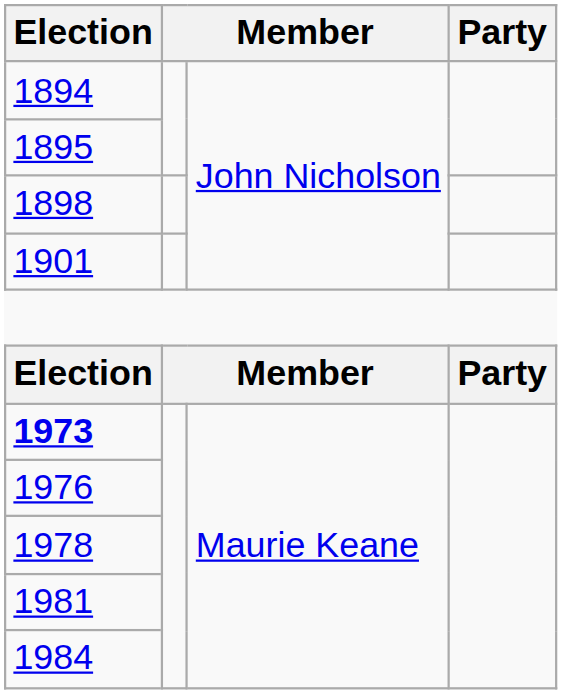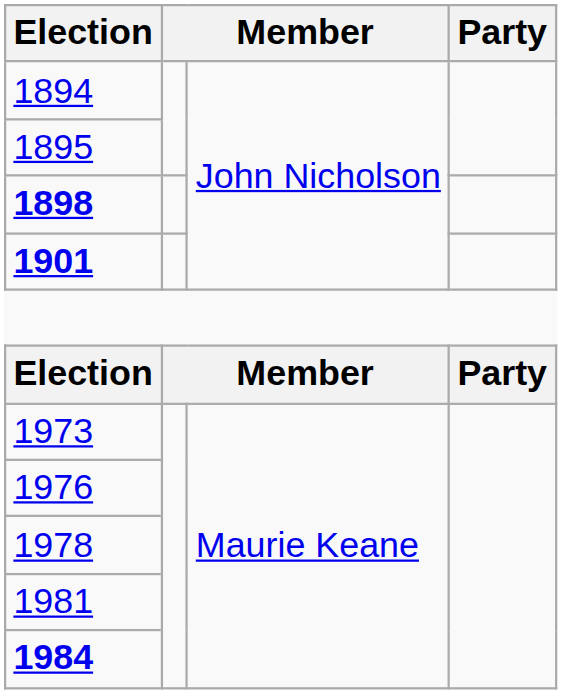(53, 203) normal -> (53, 203) bold
(53, 260) normal -> (53, 260) bold
(53, 430) bold -> (53, 430) normal
(53, 658) normal -> (53, 658) bold
